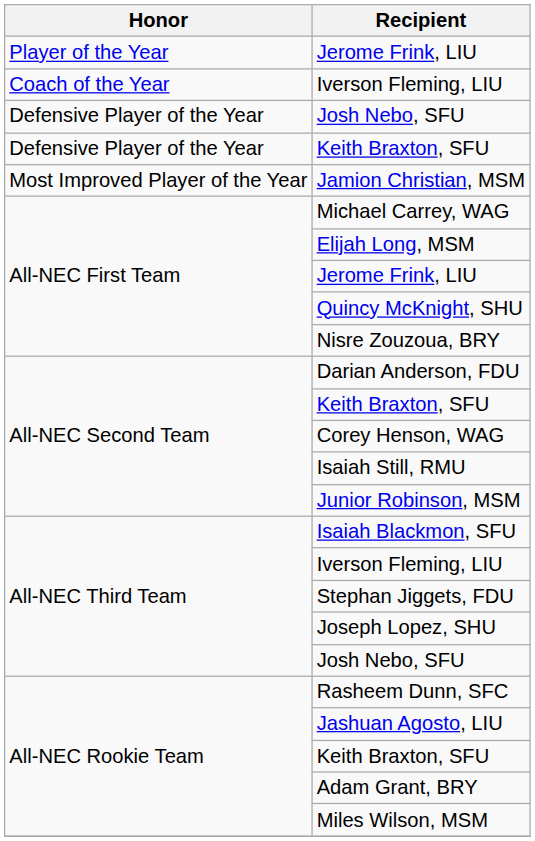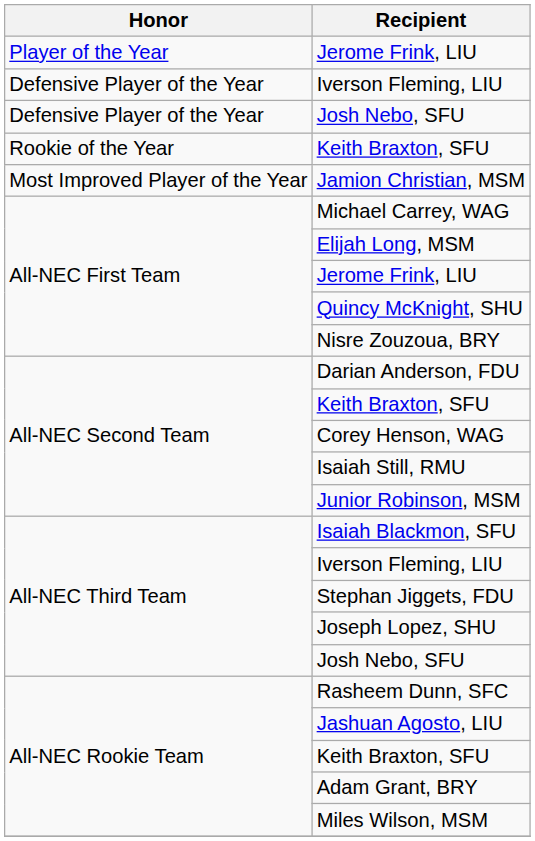(89, 84) Coach of the Year -> (136, 84) Defensive Player of the Year
(136, 148) Defensive Player of the Year -> (92, 148) Rookie of the Year
